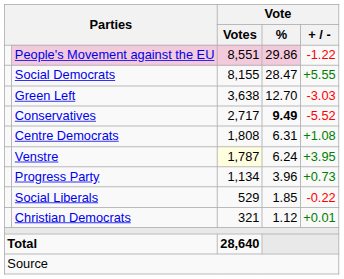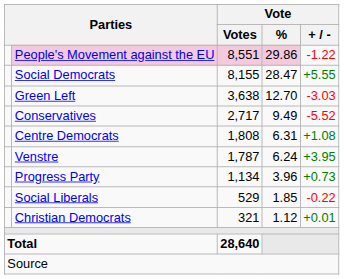(285, 116) bold -> (285, 116) normal
(243, 156) lightyellow background -> (243, 156) no background
